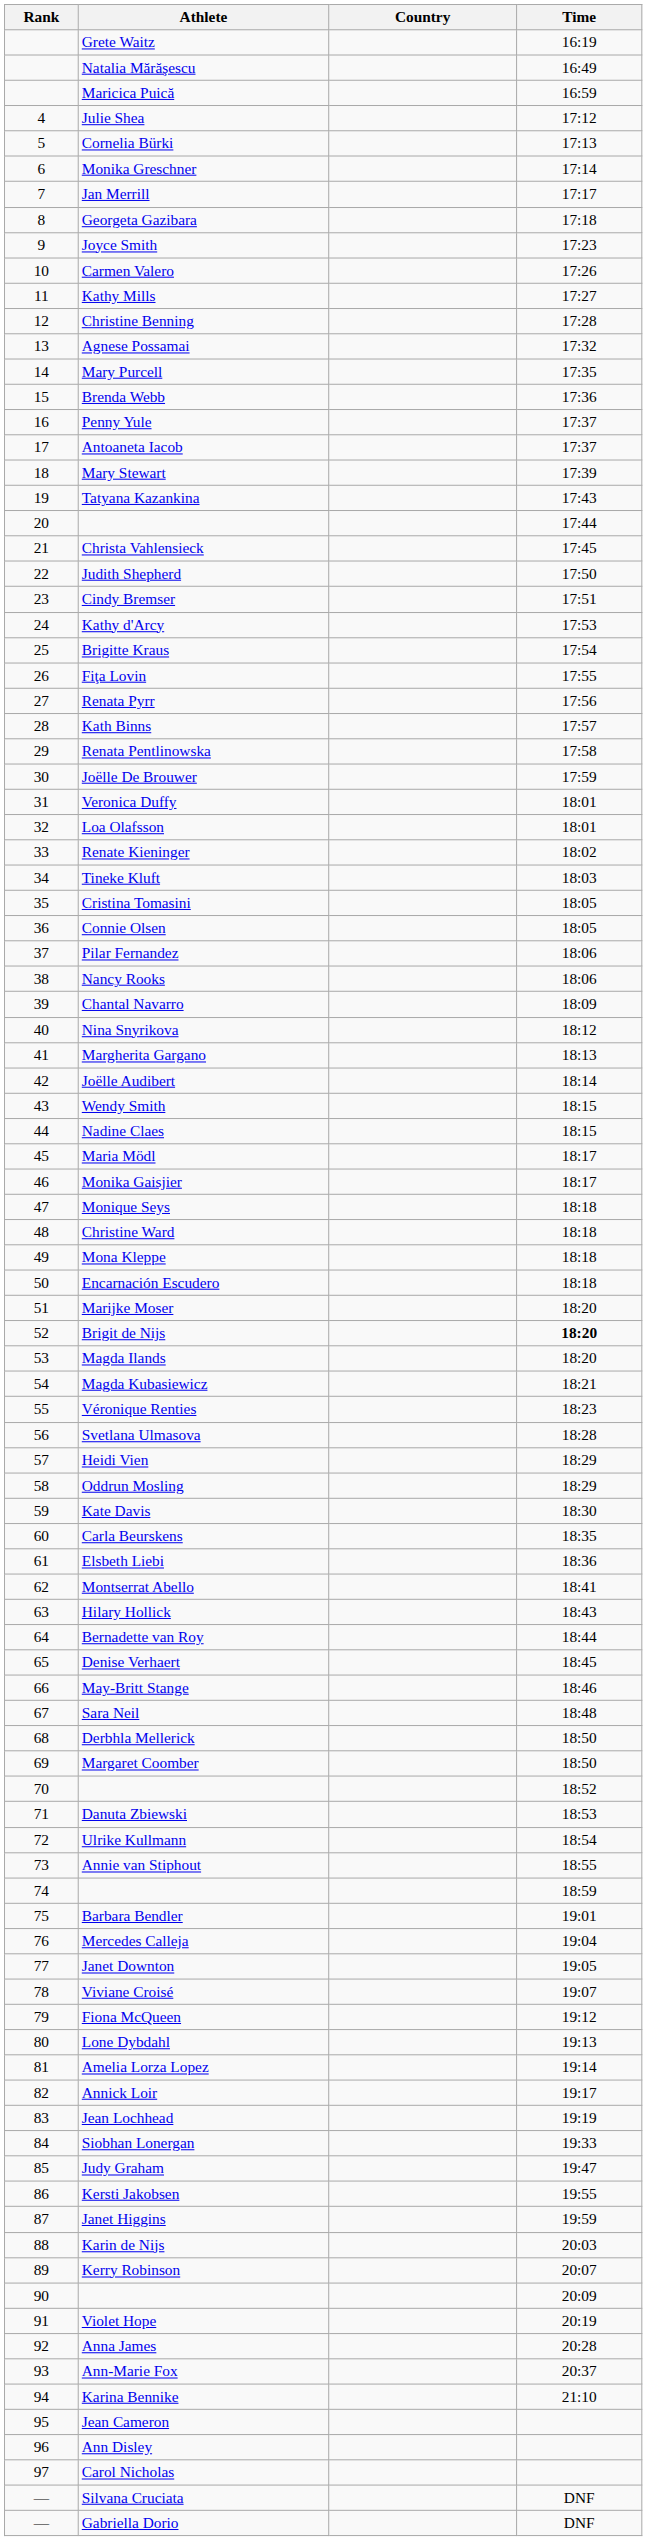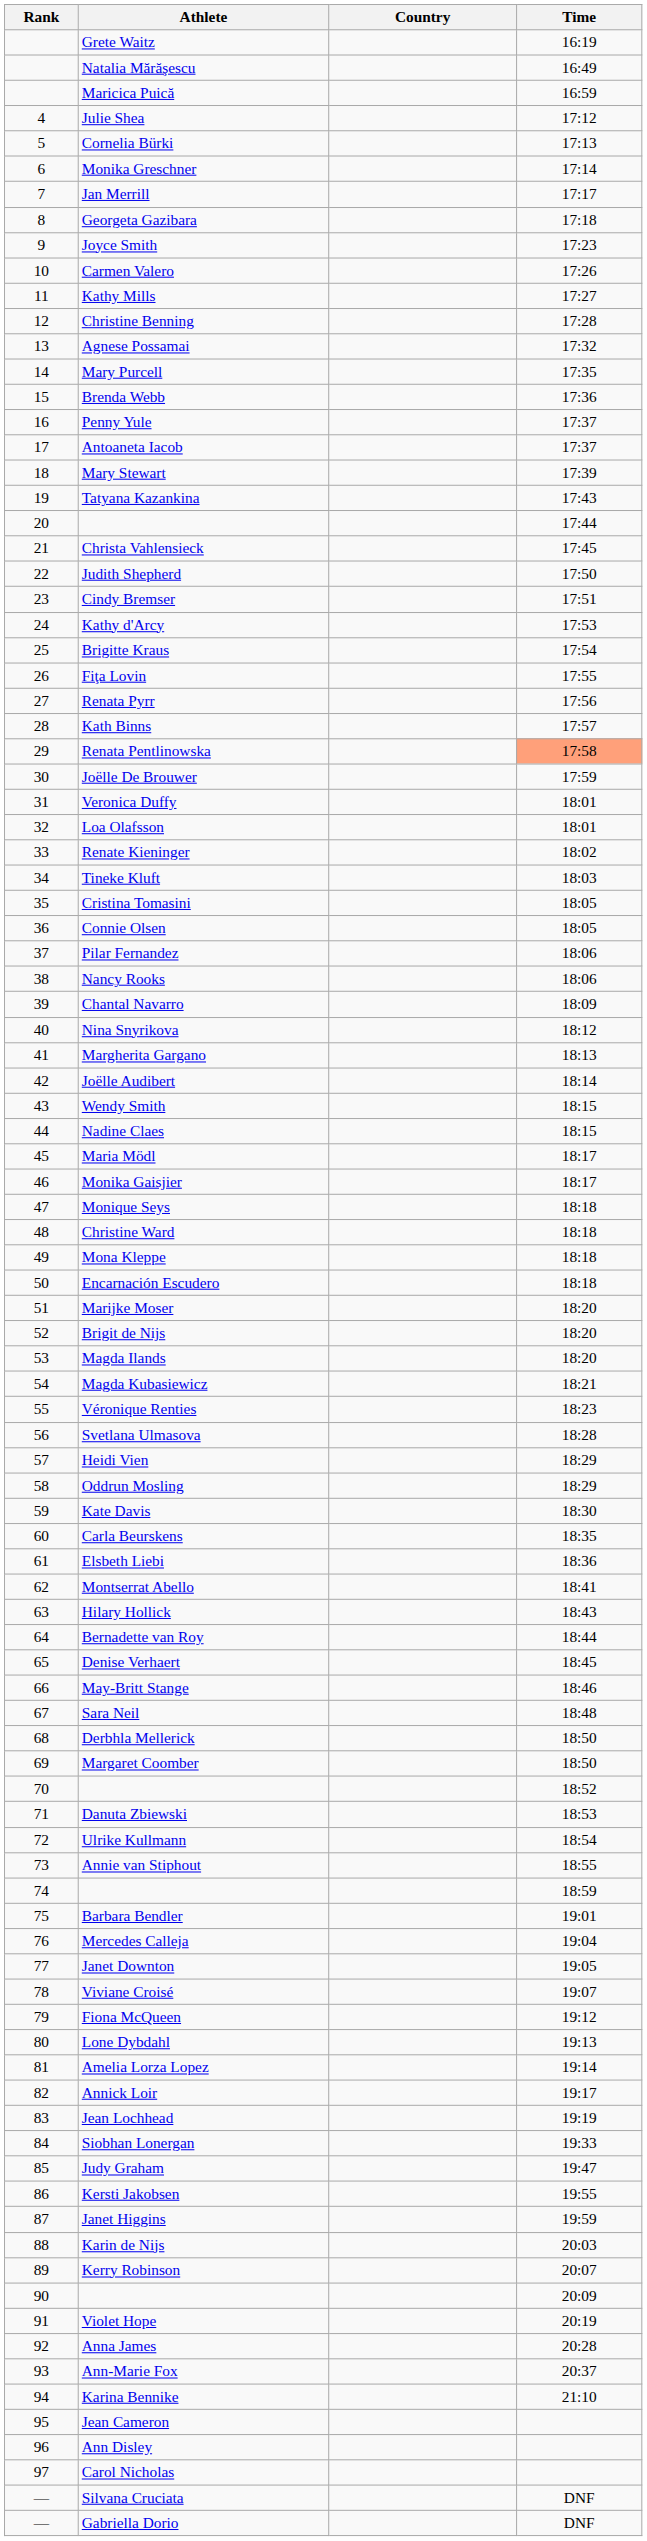(579, 751) no background -> (579, 751) lightsalmon background
(579, 1333) bold -> (579, 1333) normal
